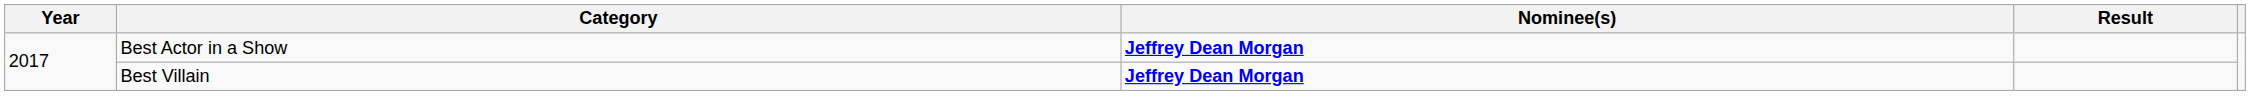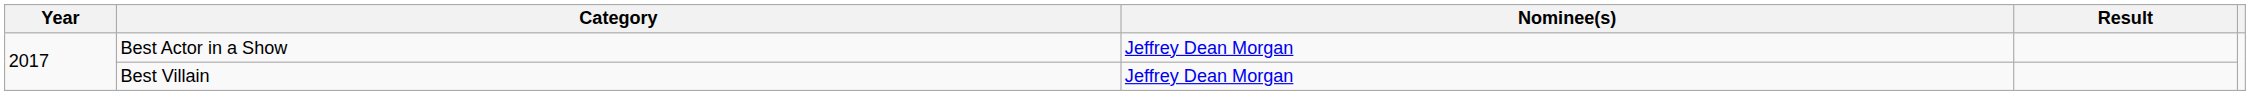(1214, 47) bold -> (1209, 47) normal
(1214, 76) bold -> (1209, 76) normal
